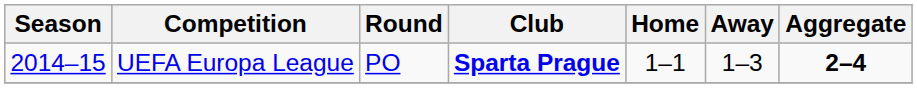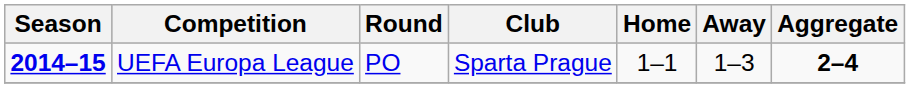(58, 62) normal -> (58, 62) bold
(537, 62) bold -> (533, 62) normal
